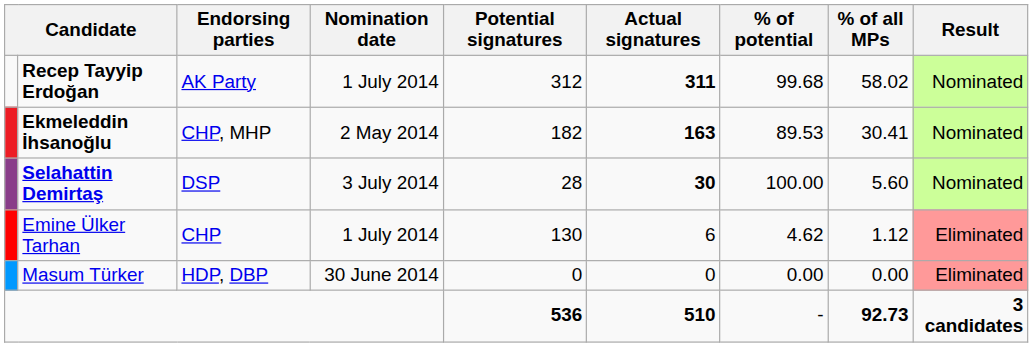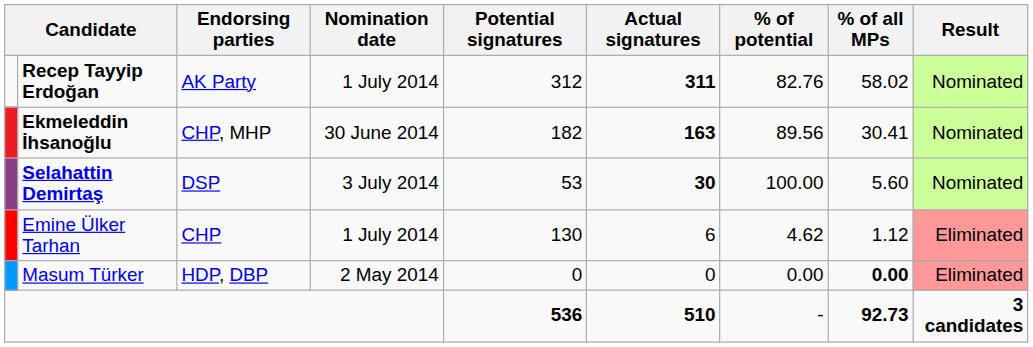(800, 81) 99.68 -> (800, 81) 82.76
(389, 132) 2 May 2014 -> (381, 132) 30 June 2014
(800, 132) 89.53 -> (800, 132) 89.56
(572, 183) 28 -> (572, 183) 53
(381, 275) 30 June 2014 -> (389, 275) 2 May 2014
(890, 275) normal -> (890, 275) bold
